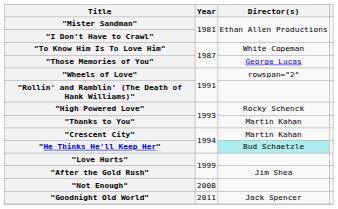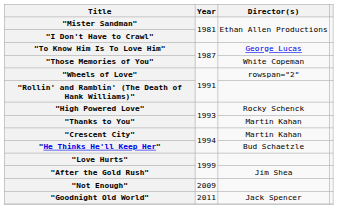(274, 49) White Copeman -> (274, 49) George Lucas
(274, 62) George Lucas -> (274, 62) White Copeman
(274, 147) paleturquoise background -> (274, 147) no background
(206, 185) 2008 -> (206, 185) 2009
